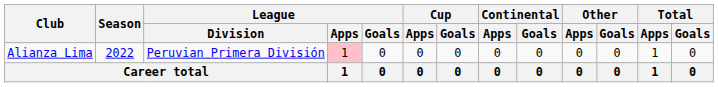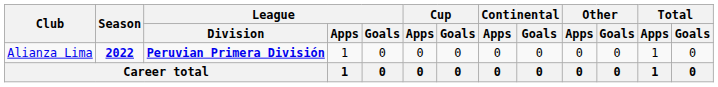(120, 53) normal -> (120, 53) bold
(236, 53) normal -> (236, 53) bold
(345, 53) pink background -> (345, 53) no background
